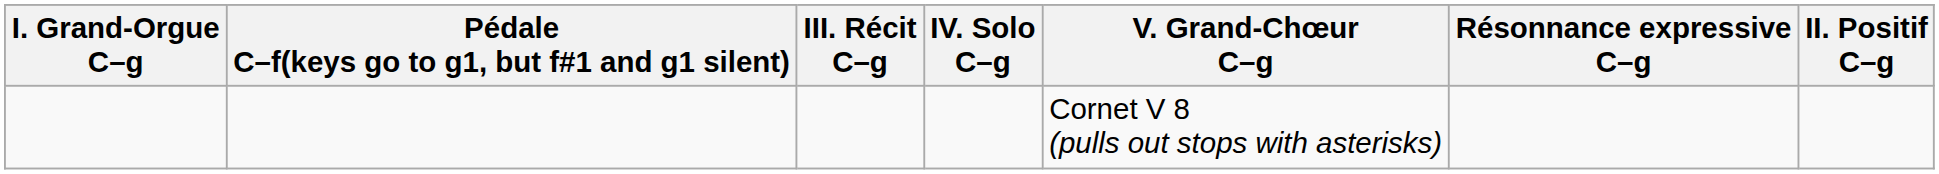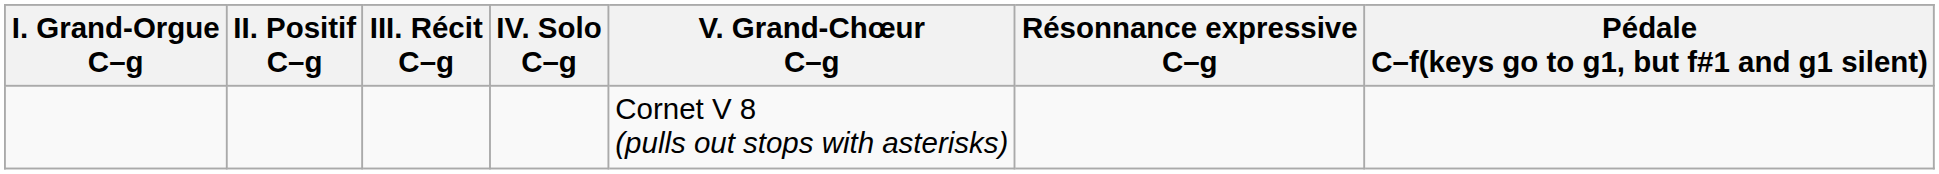columns swapped: (1867, 44) <-> (512, 44)
